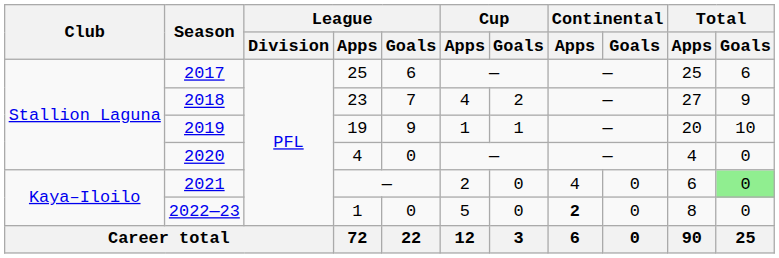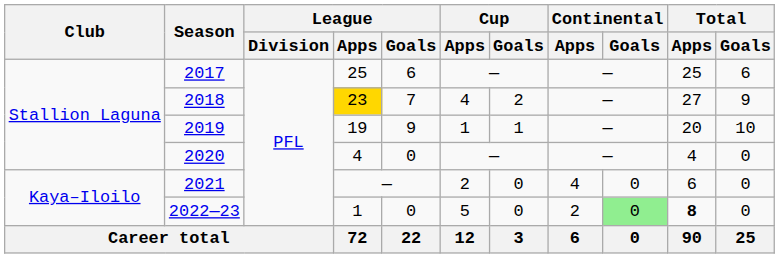(357, 101) no background -> (357, 101) gold background
(745, 184) lightgreen background -> (745, 184) no background
(575, 211) bold -> (575, 211) normal
(635, 211) no background -> (635, 211) lightgreen background
(692, 211) normal -> (692, 211) bold
